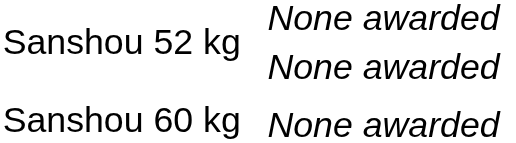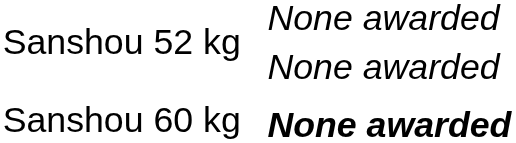(384, 125) normal -> (389, 125) bold
